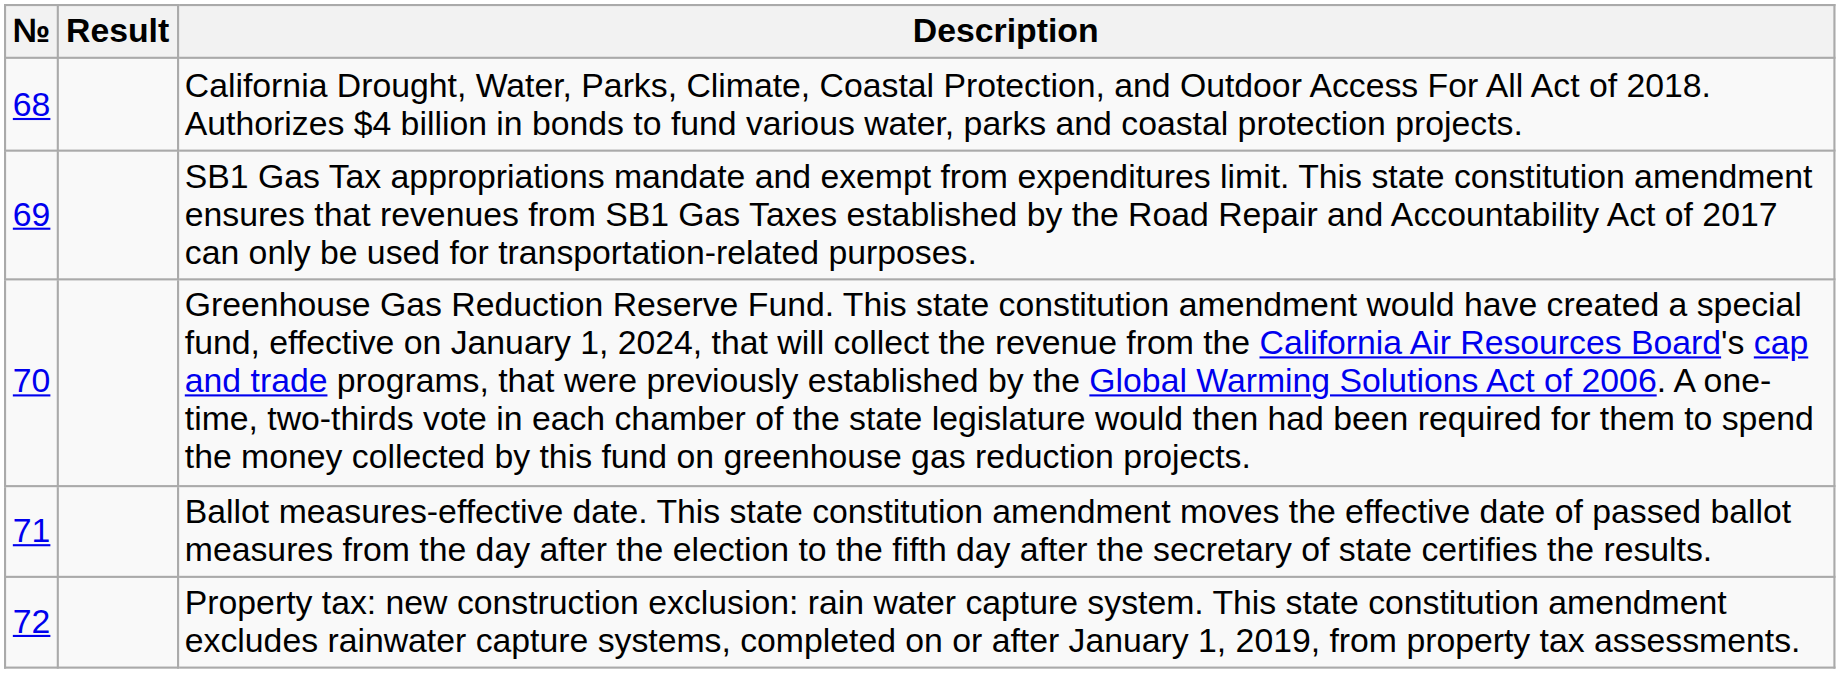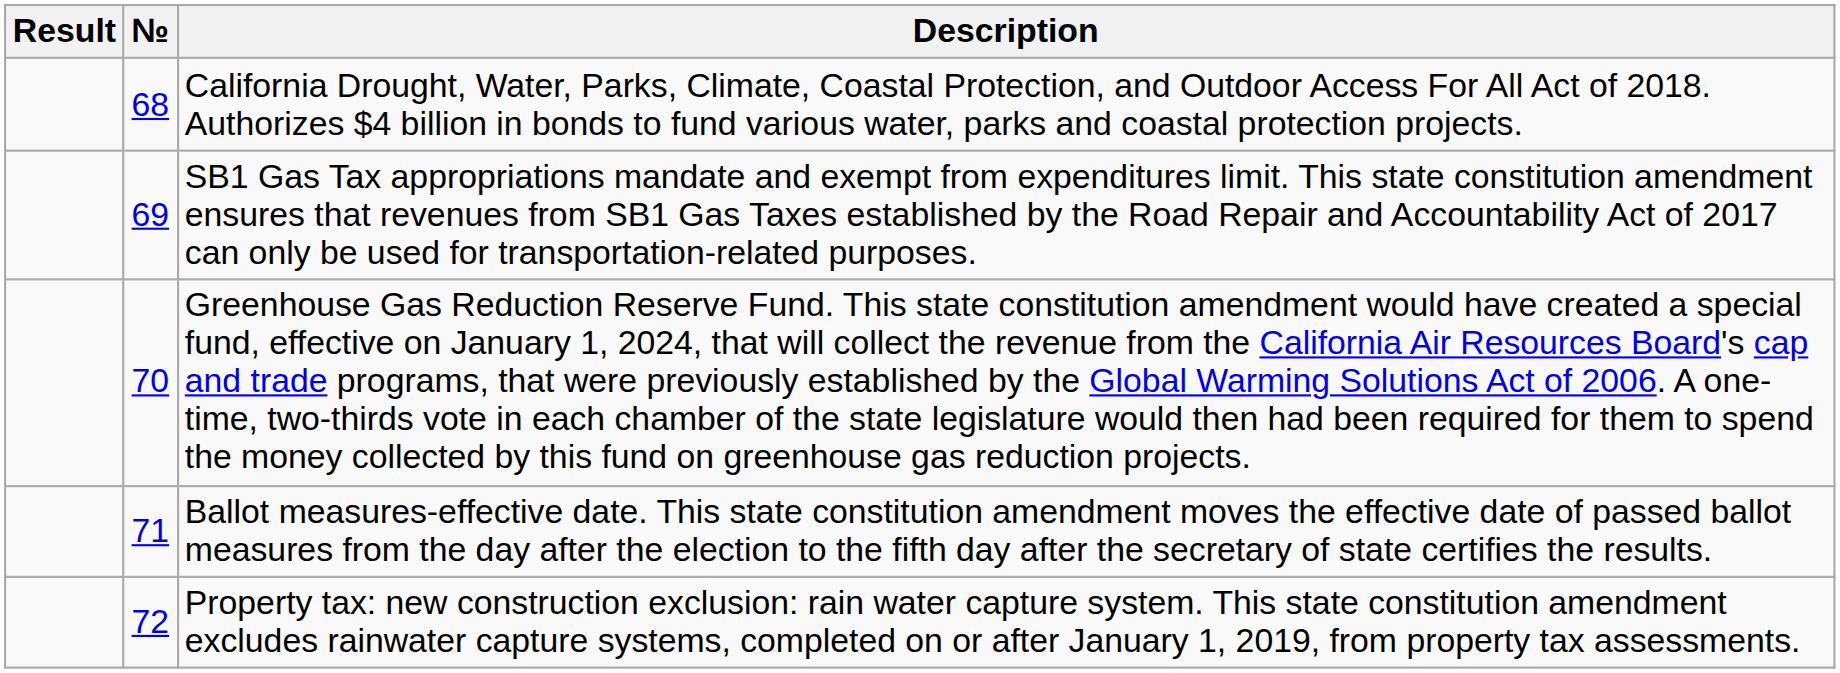columns swapped: (32, 31) <-> (118, 31)
